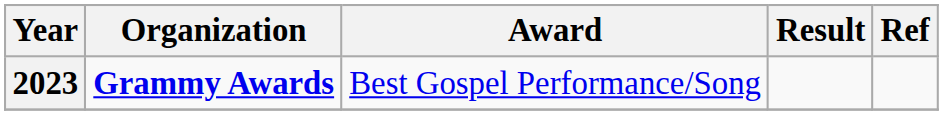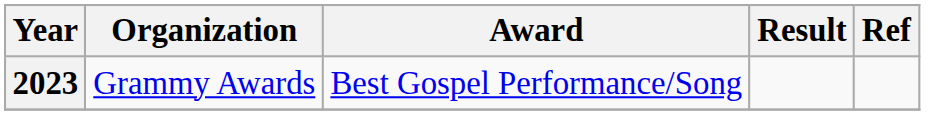(214, 82) bold -> (204, 82) normal
